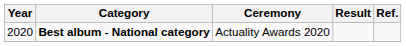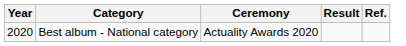(124, 32) bold -> (118, 32) normal
